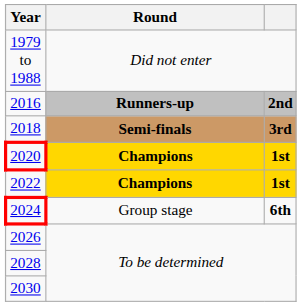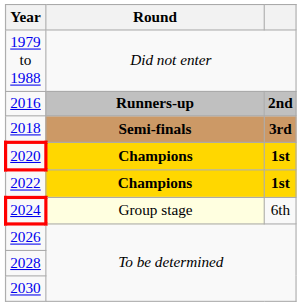(155, 210) no background -> (155, 210) lightyellow background
(280, 210) bold -> (280, 210) normal
